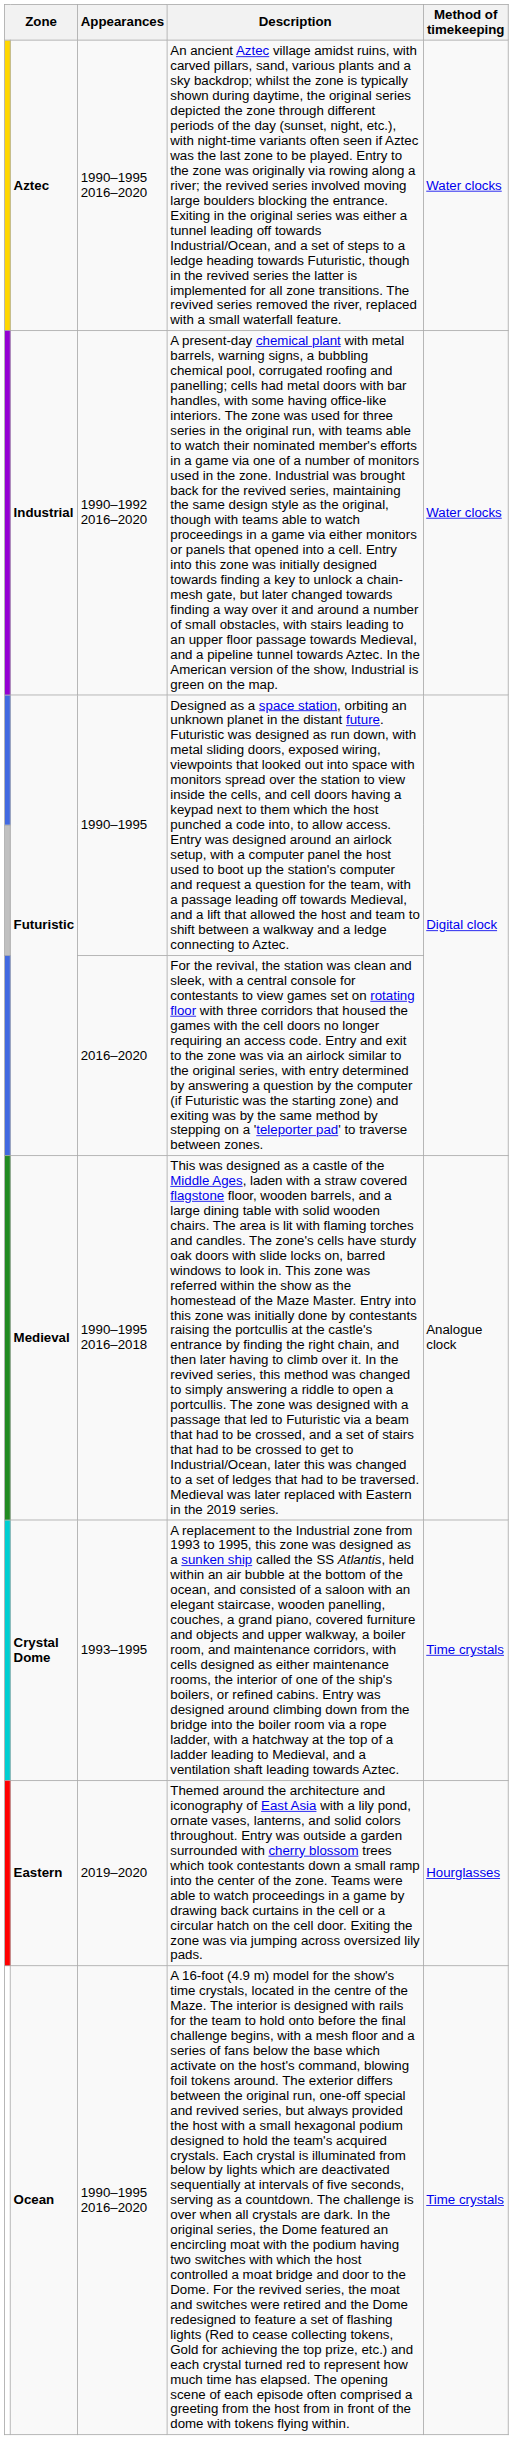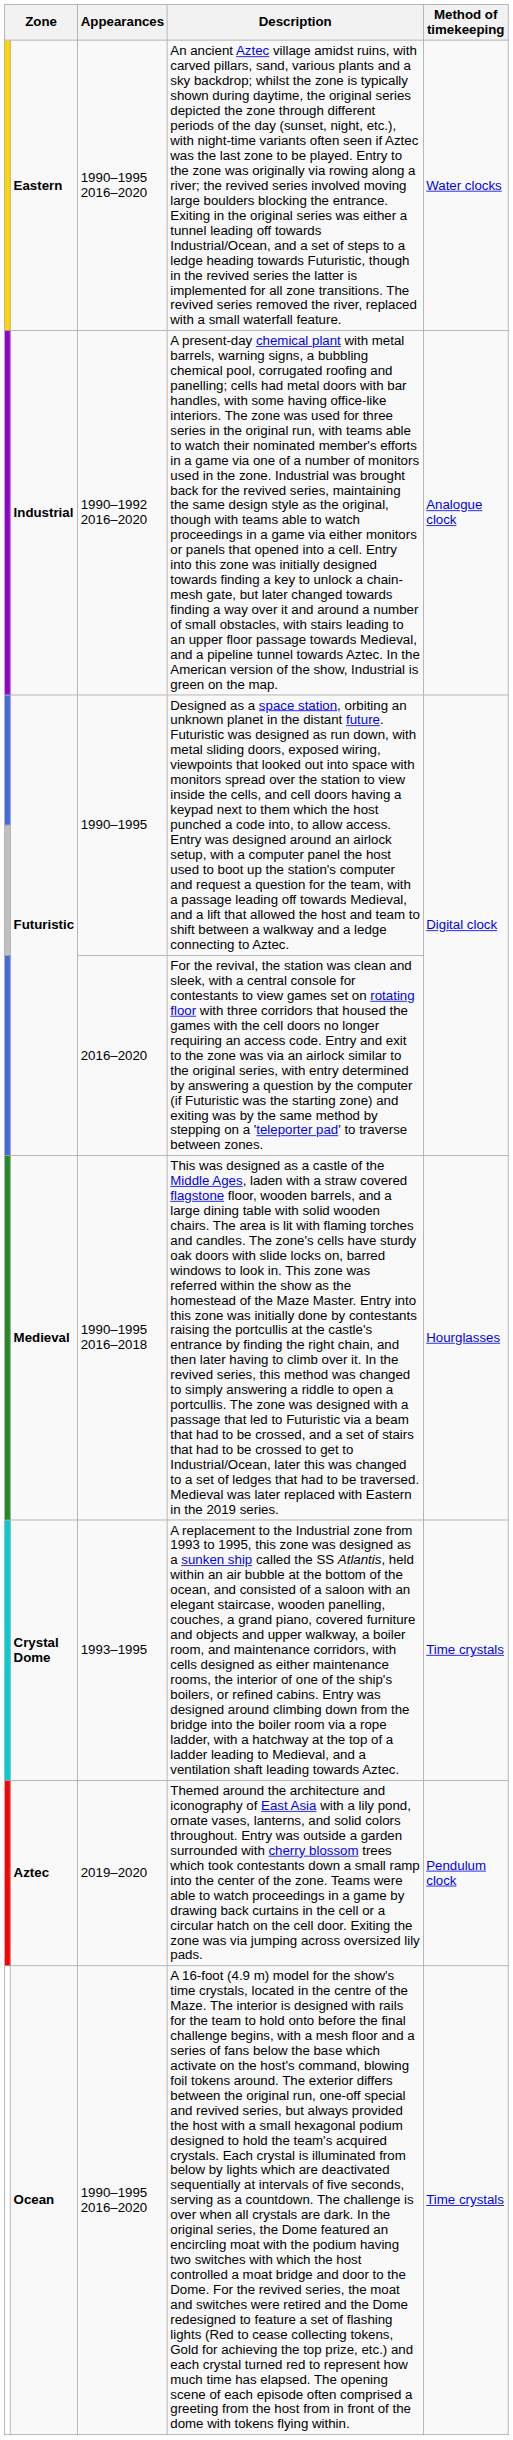(31, 185) Aztec -> (38, 185) Eastern
(464, 512) Water clocks -> (454, 512) Analogue clock
(454, 1337) Analogue clock -> (463, 1337) Hourglasses
(38, 1873) Eastern -> (31, 1873) Aztec
(463, 1873) Hourglasses -> (456, 1873) Pendulum clock
